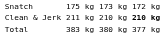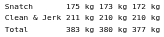(146, 18) bold -> (146, 18) normal
